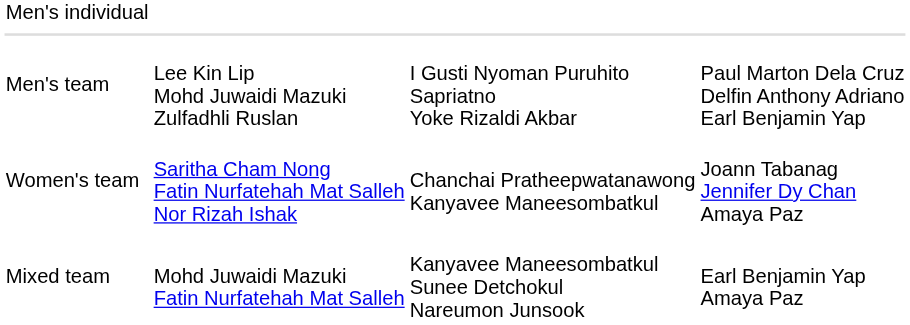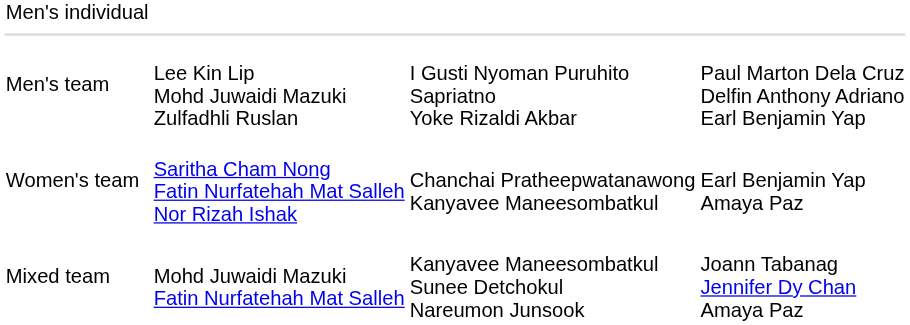(778, 191) Joann Tabanag Jennifer Dy Chan Amaya Paz -> (783, 191) Earl Benjamin Yap Amaya Paz
(783, 287) Earl Benjamin Yap Amaya Paz -> (778, 287) Joann Tabanag Jennifer Dy Chan Amaya Paz
